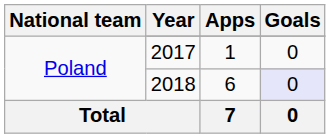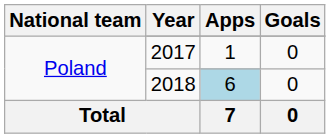(230, 84) no background -> (230, 84) lightblue background
(293, 84) lavender background -> (293, 84) no background
